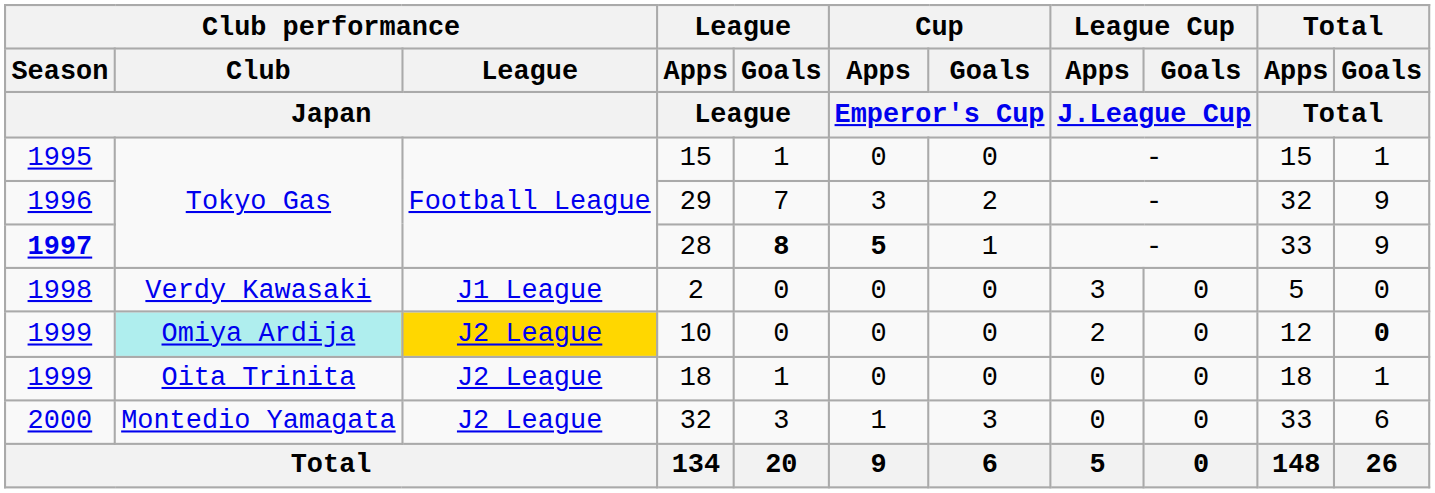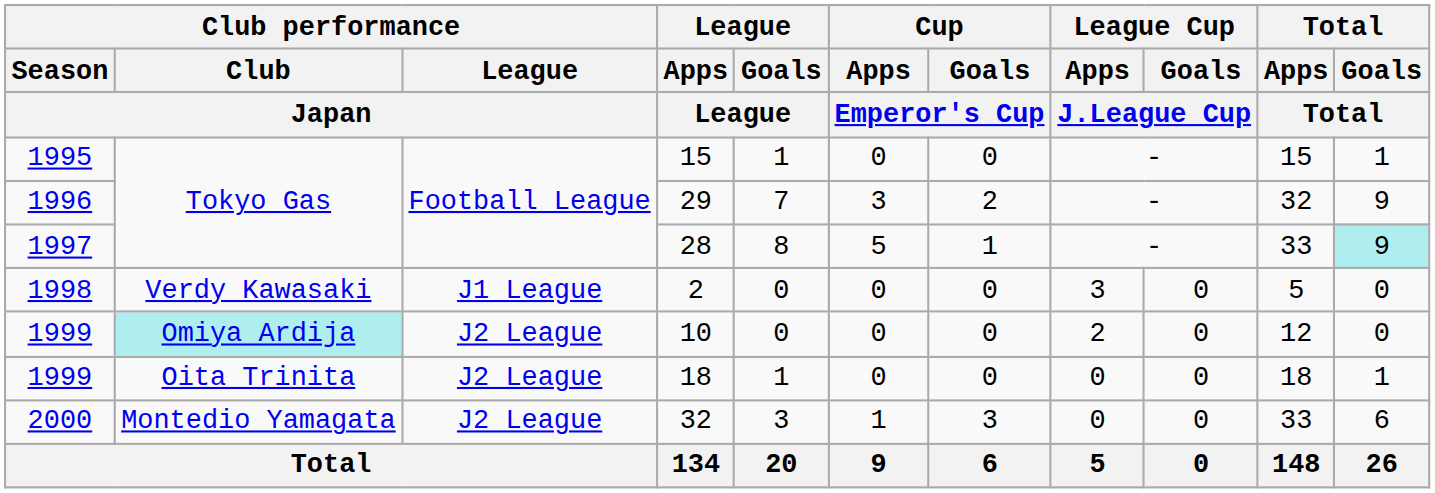(60, 246) bold -> (60, 246) normal
(781, 246) bold -> (781, 246) normal
(879, 246) bold -> (879, 246) normal
(1382, 246) no background -> (1382, 246) paleturquoise background
(530, 334) gold background -> (530, 334) no background
(1382, 334) bold -> (1382, 334) normal
